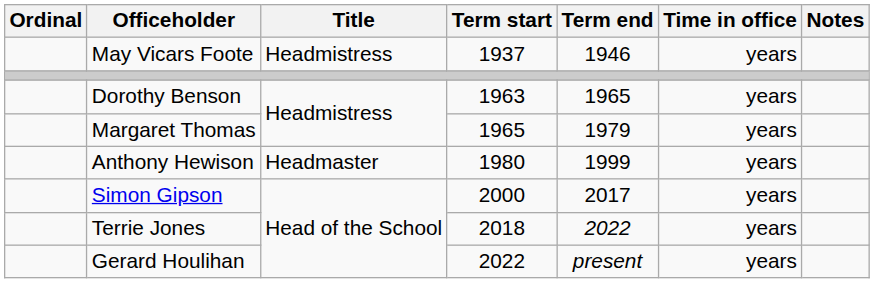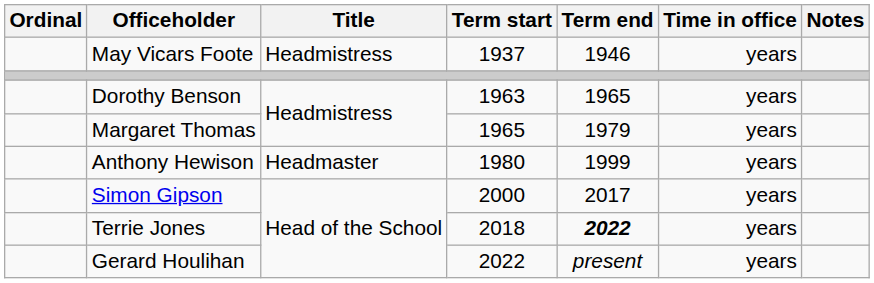(608, 228) normal -> (608, 228) bold
